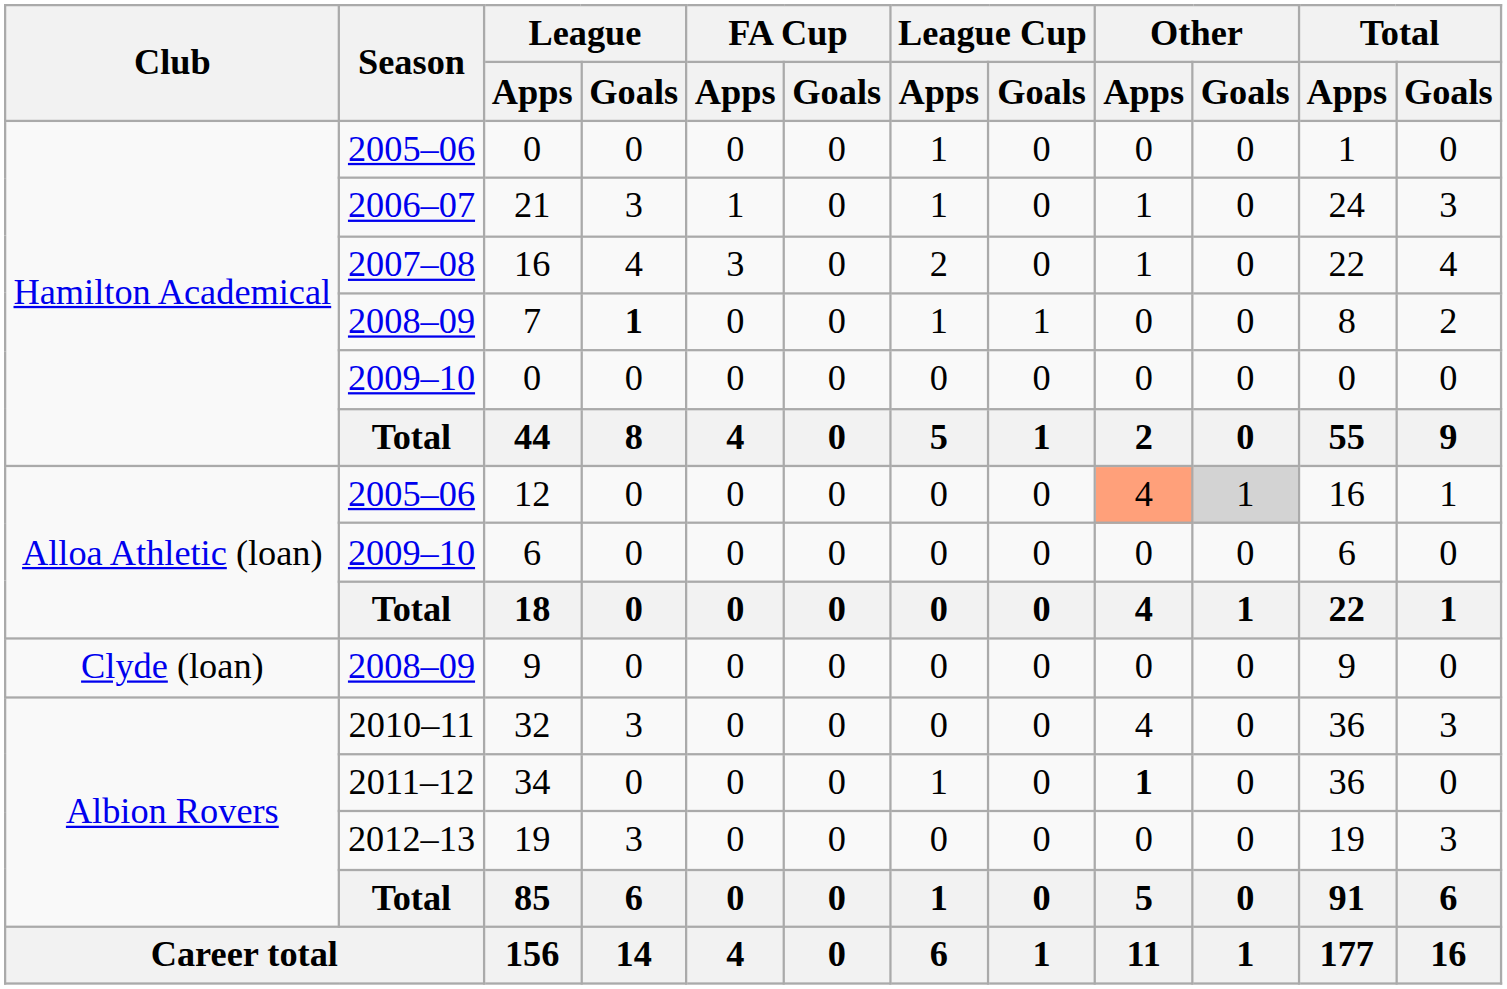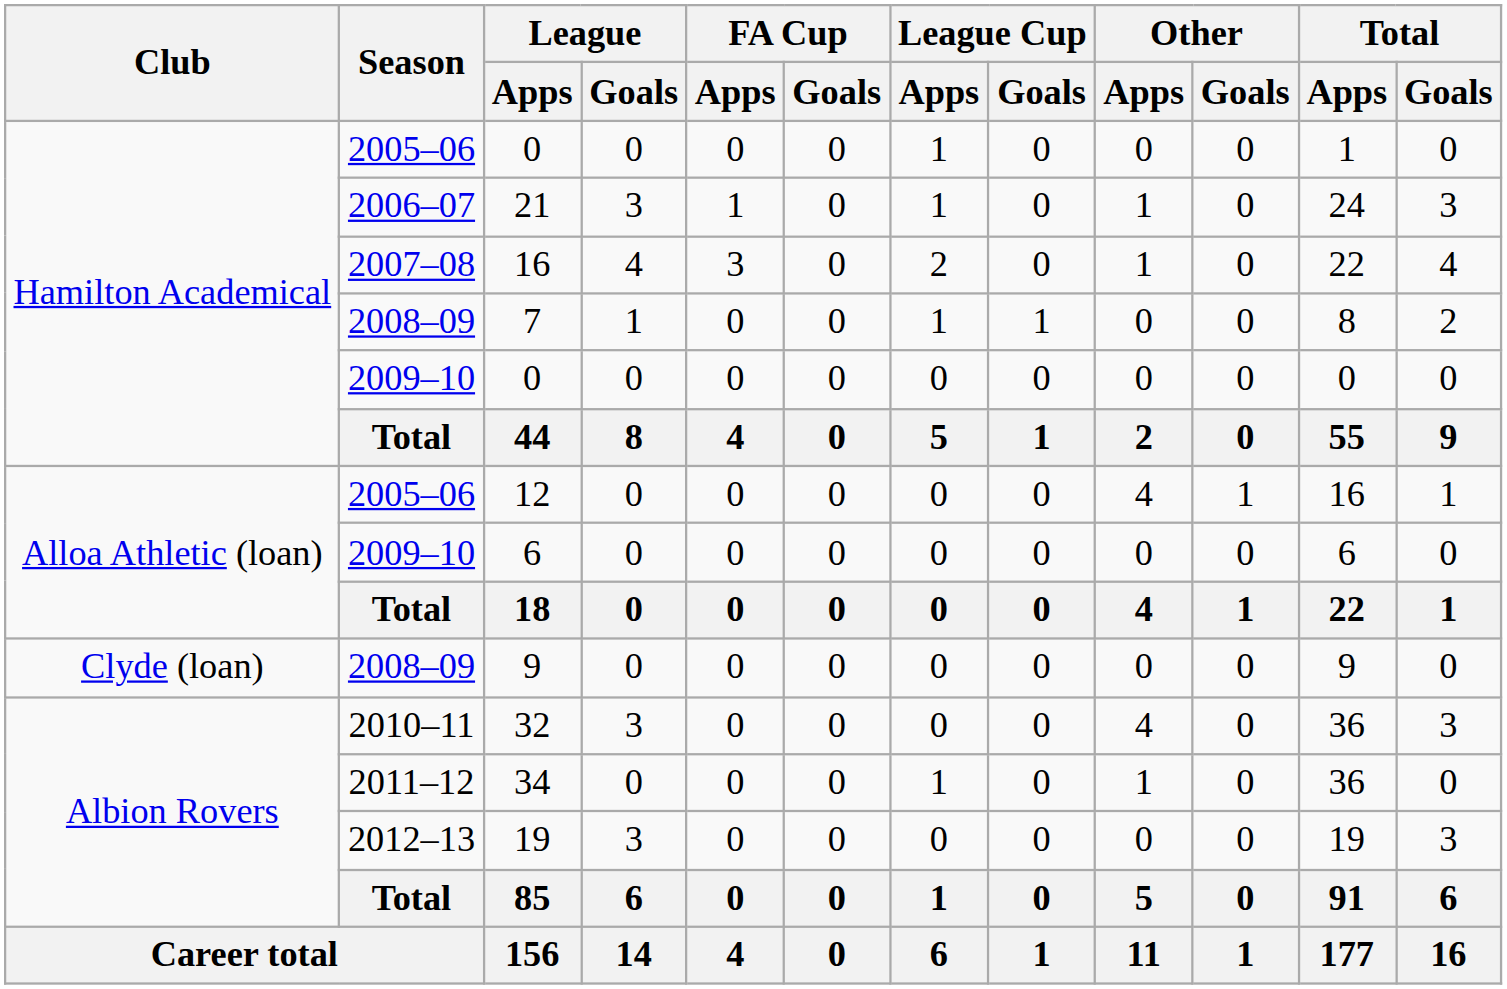(634, 321) bold -> (634, 321) normal
(1144, 494) lightsalmon background -> (1144, 494) no background
(1245, 494) lightgrey background -> (1245, 494) no background
(1144, 782) bold -> (1144, 782) normal
